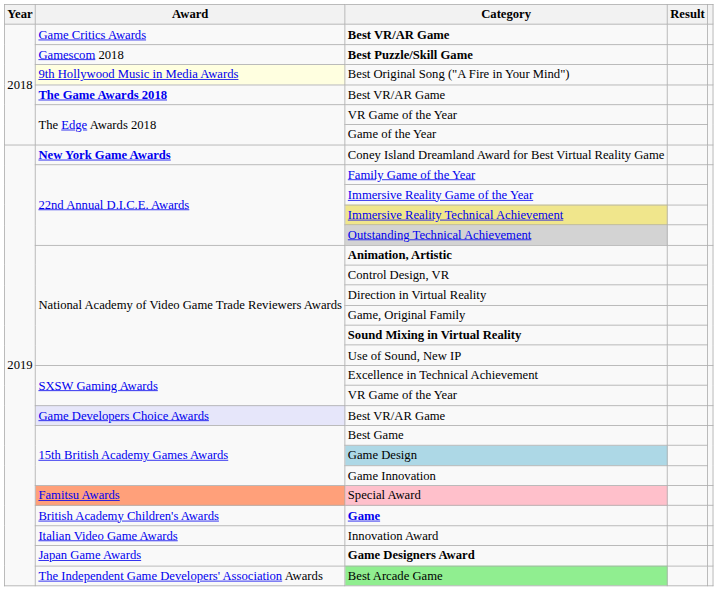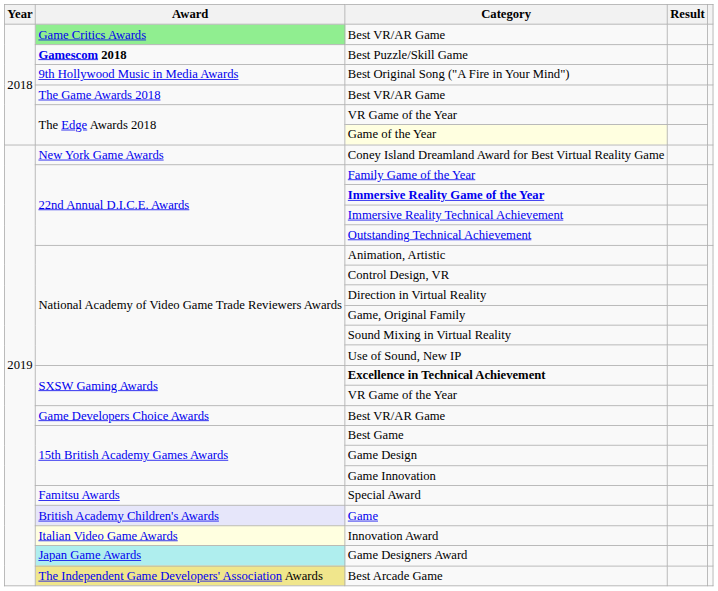(92, 34) no background -> (92, 34) lightgreen background
(399, 34) bold -> (397, 34) normal
(81, 54) normal -> (82, 54) bold
(410, 54) bold -> (408, 54) normal
(138, 74) lightyellow background -> (138, 74) no background
(103, 94) bold -> (99, 94) normal
(392, 134) no background -> (392, 134) lightyellow background
(105, 154) bold -> (101, 154) normal
(441, 194) normal -> (446, 194) bold
(456, 214) khaki background -> (456, 214) no background
(440, 235) lightgrey background -> (440, 235) no background
(400, 255) bold -> (397, 255) normal
(435, 335) bold -> (430, 335) normal
(443, 375) normal -> (447, 375) bold
(124, 415) lavender background -> (124, 415) no background
(382, 455) lightblue background -> (382, 455) no background
(79, 495) lightsalmon background -> (79, 495) no background
(384, 495) pink background -> (384, 495) no background
(129, 515) no background -> (129, 515) lavender background
(364, 515) bold -> (363, 515) normal
(108, 535) no background -> (108, 535) lightyellow background
(90, 555) no background -> (90, 555) paleturquoise background
(411, 555) bold -> (408, 555) normal
(181, 575) no background -> (181, 575) khaki background
(395, 575) lightgreen background -> (395, 575) no background
